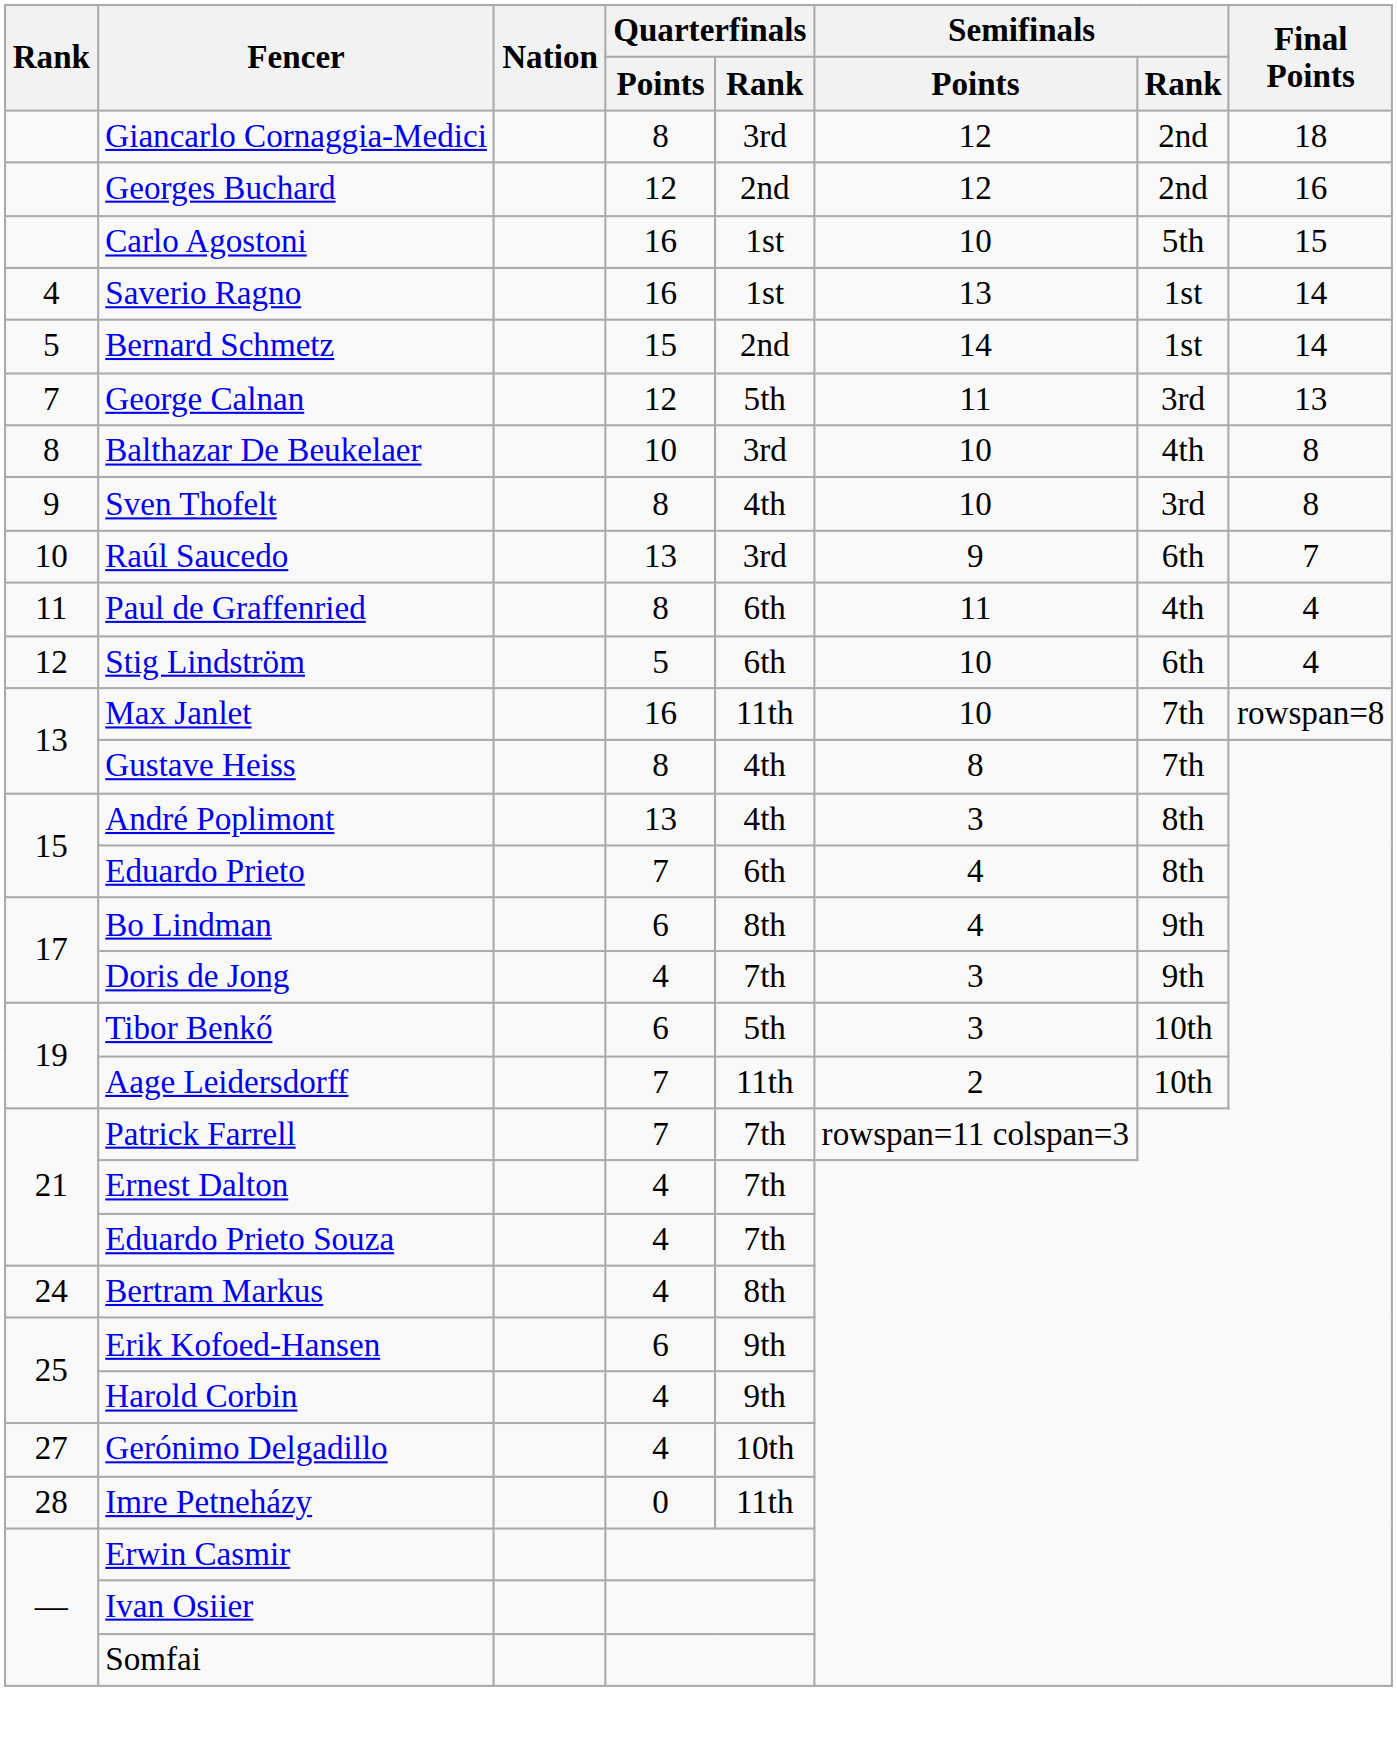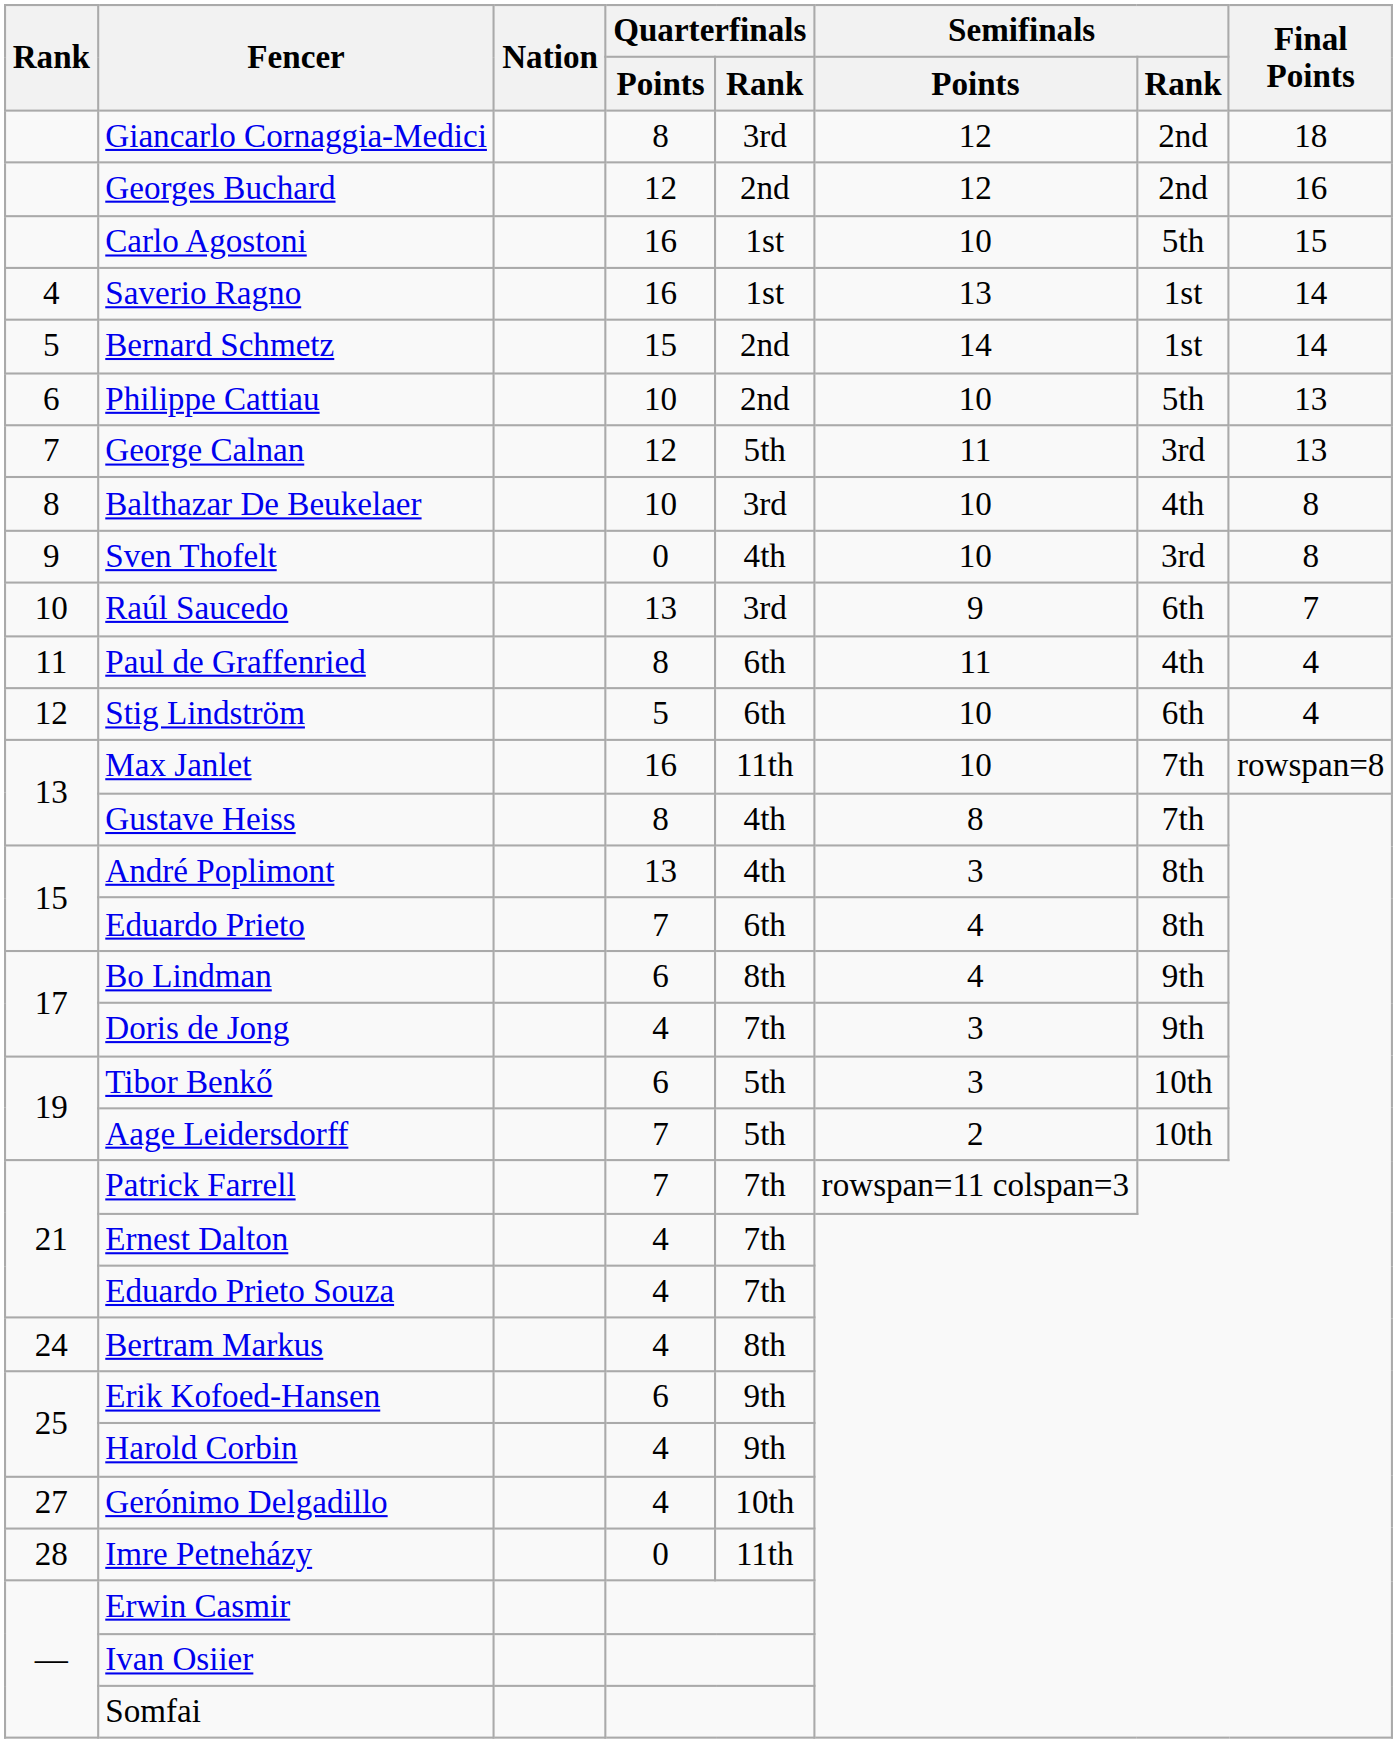+ row: (212, 398)
(661, 503) 8 -> (661, 556) 0
(765, 1081) 11th -> (765, 1133) 5th
